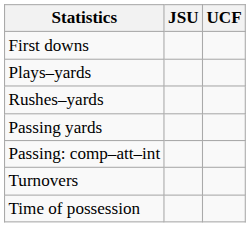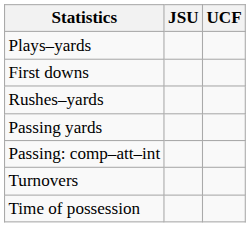rows swapped: (49, 45) <-> (50, 72)
